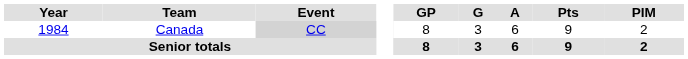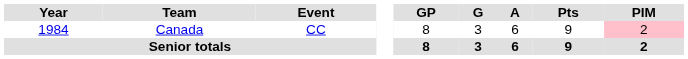(316, 29) lightgrey background -> (316, 29) no background
(644, 29) no background -> (644, 29) pink background
